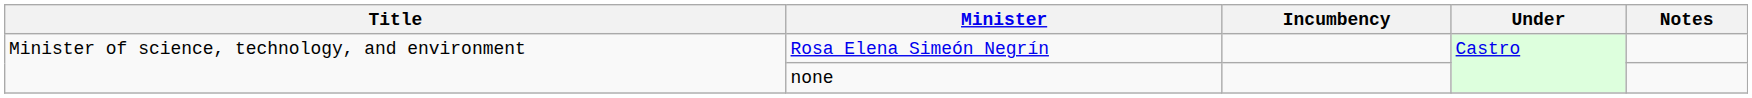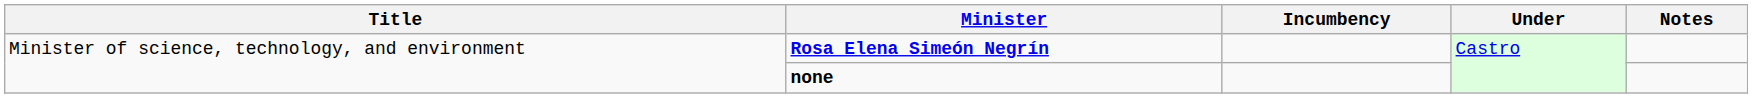(920, 49) normal -> (920, 49) bold
(812, 78) normal -> (812, 78) bold
